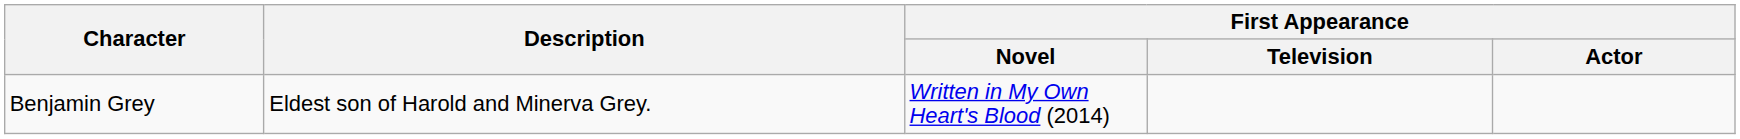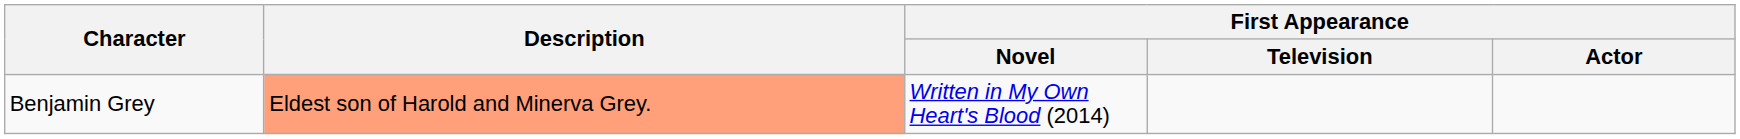(460, 103) no background -> (460, 103) lightsalmon background
